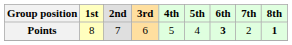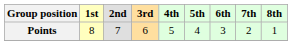(223, 31) bold -> (223, 31) normal
(274, 31) bold -> (274, 31) normal
